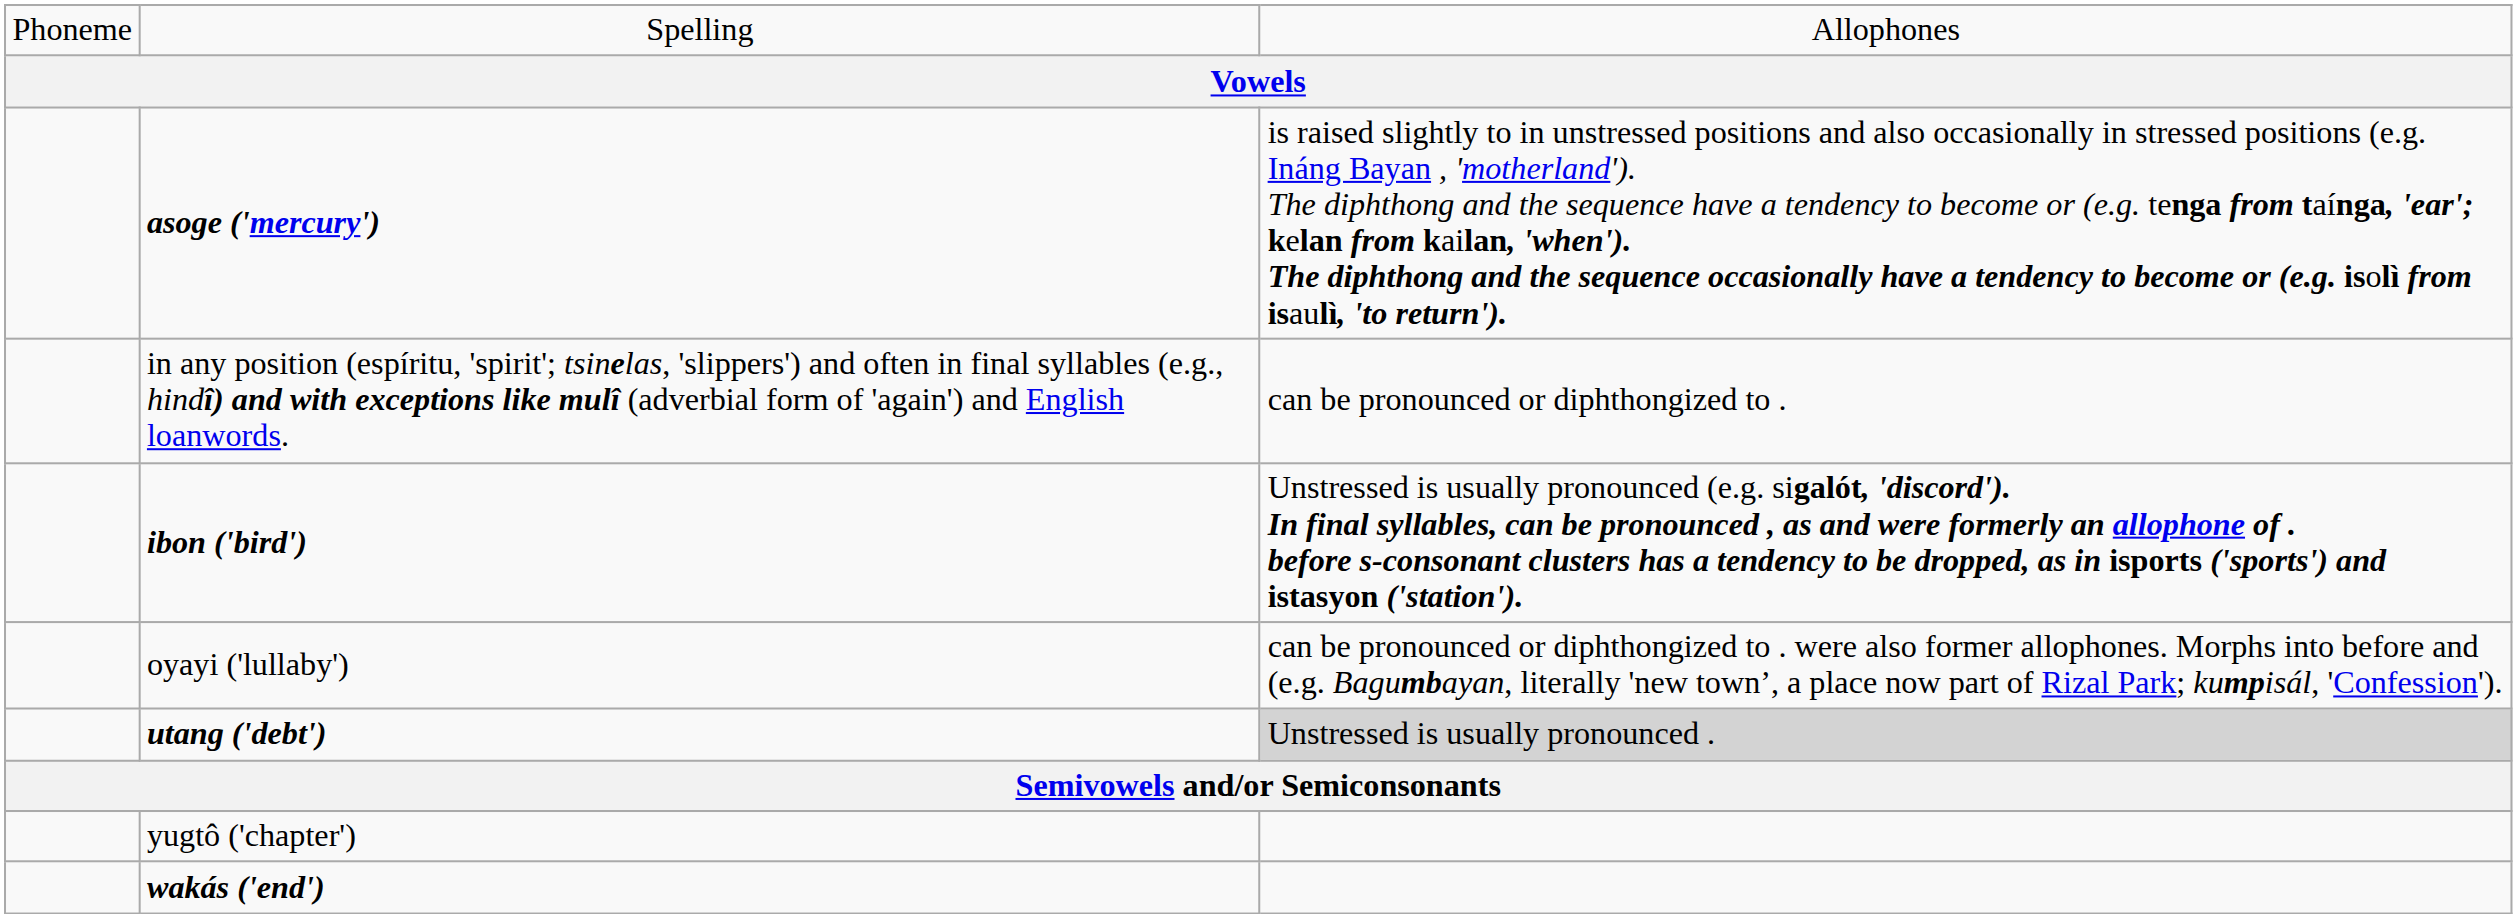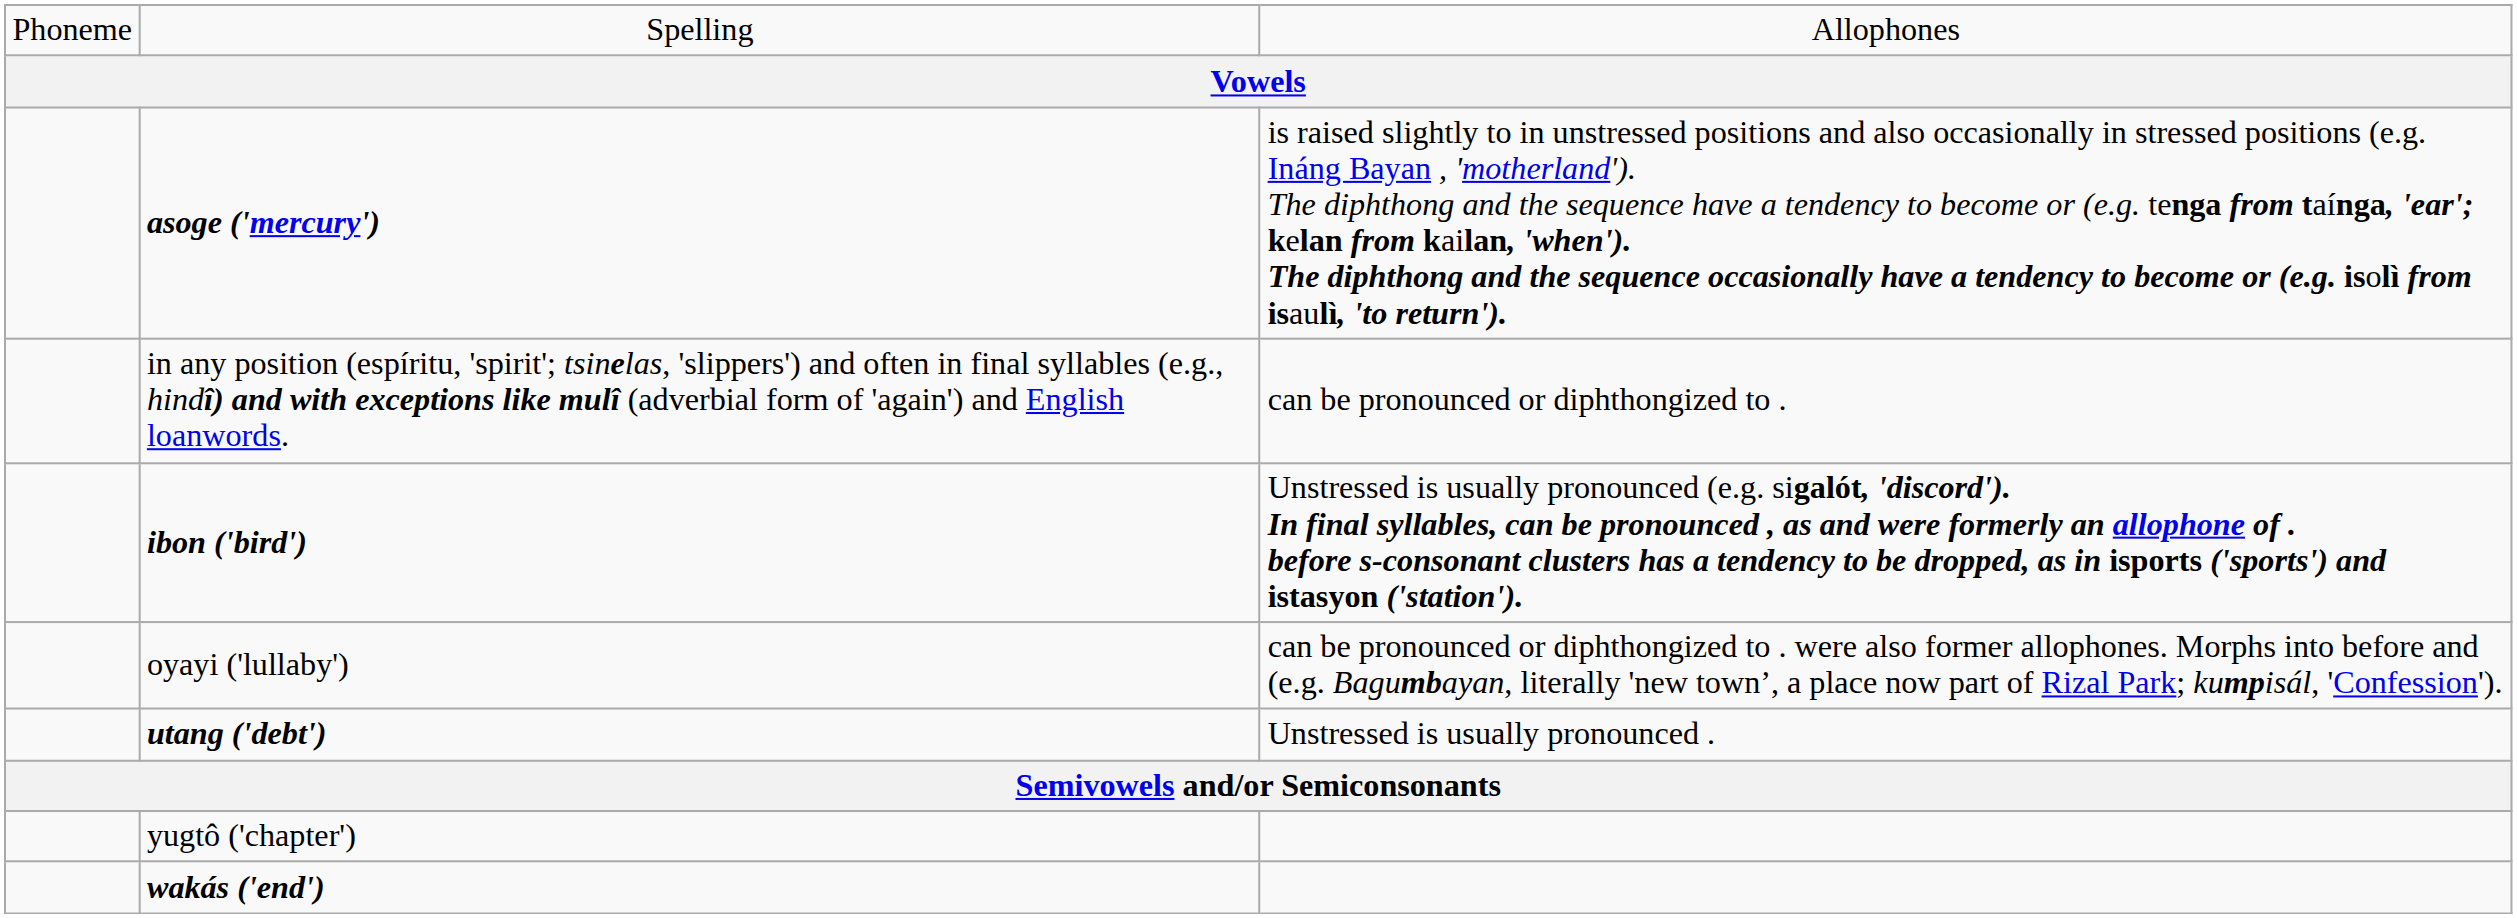(1491, 734) lightgrey background -> (1491, 734) no background
